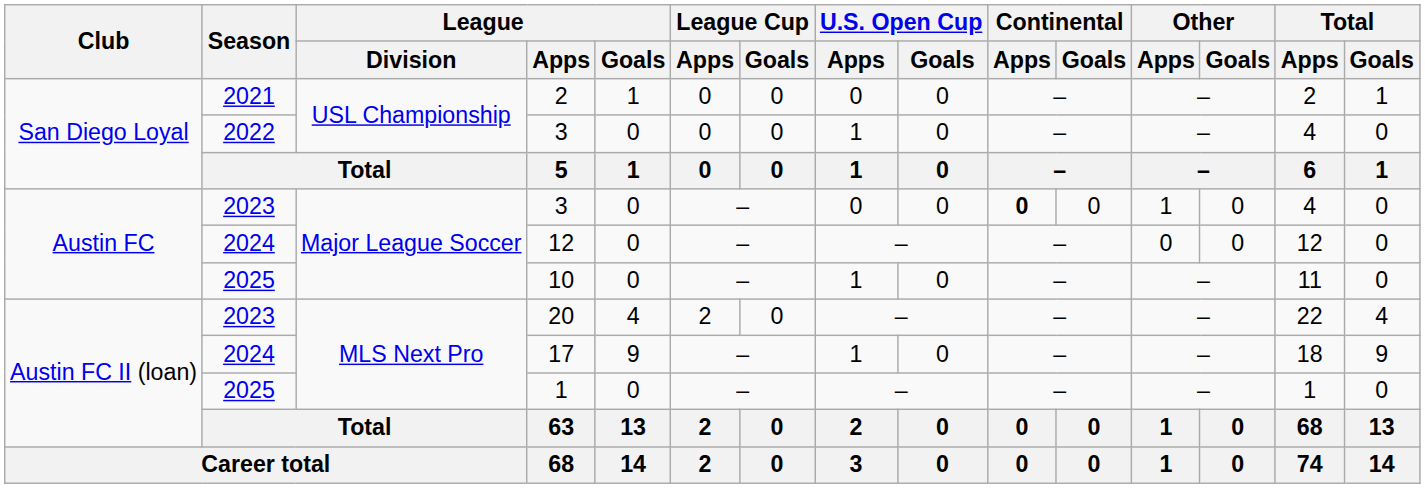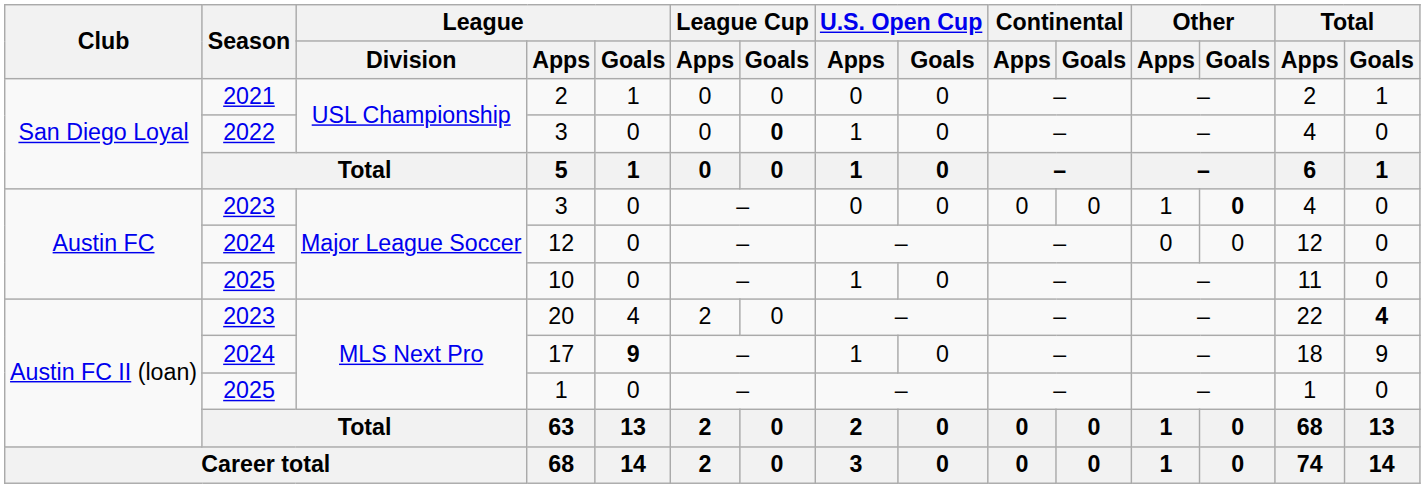(777, 133) normal -> (777, 133) bold
(1022, 206) bold -> (1022, 206) normal
(1238, 206) normal -> (1238, 206) bold
(1382, 317) normal -> (1382, 317) bold
(633, 354) normal -> (633, 354) bold
